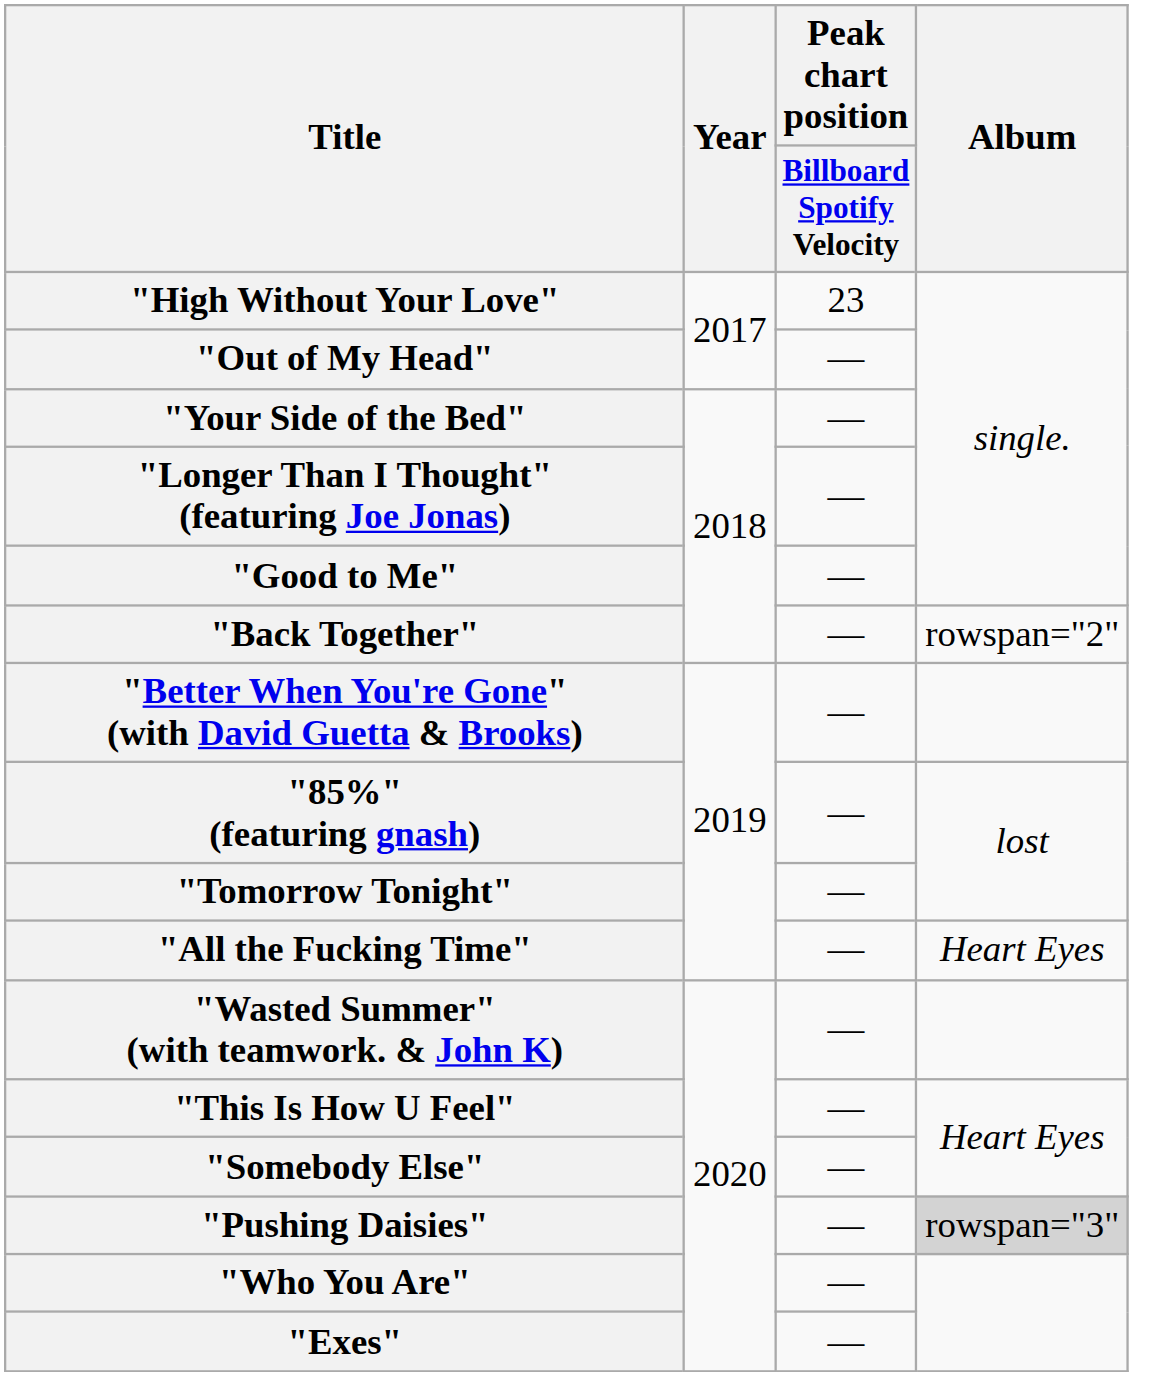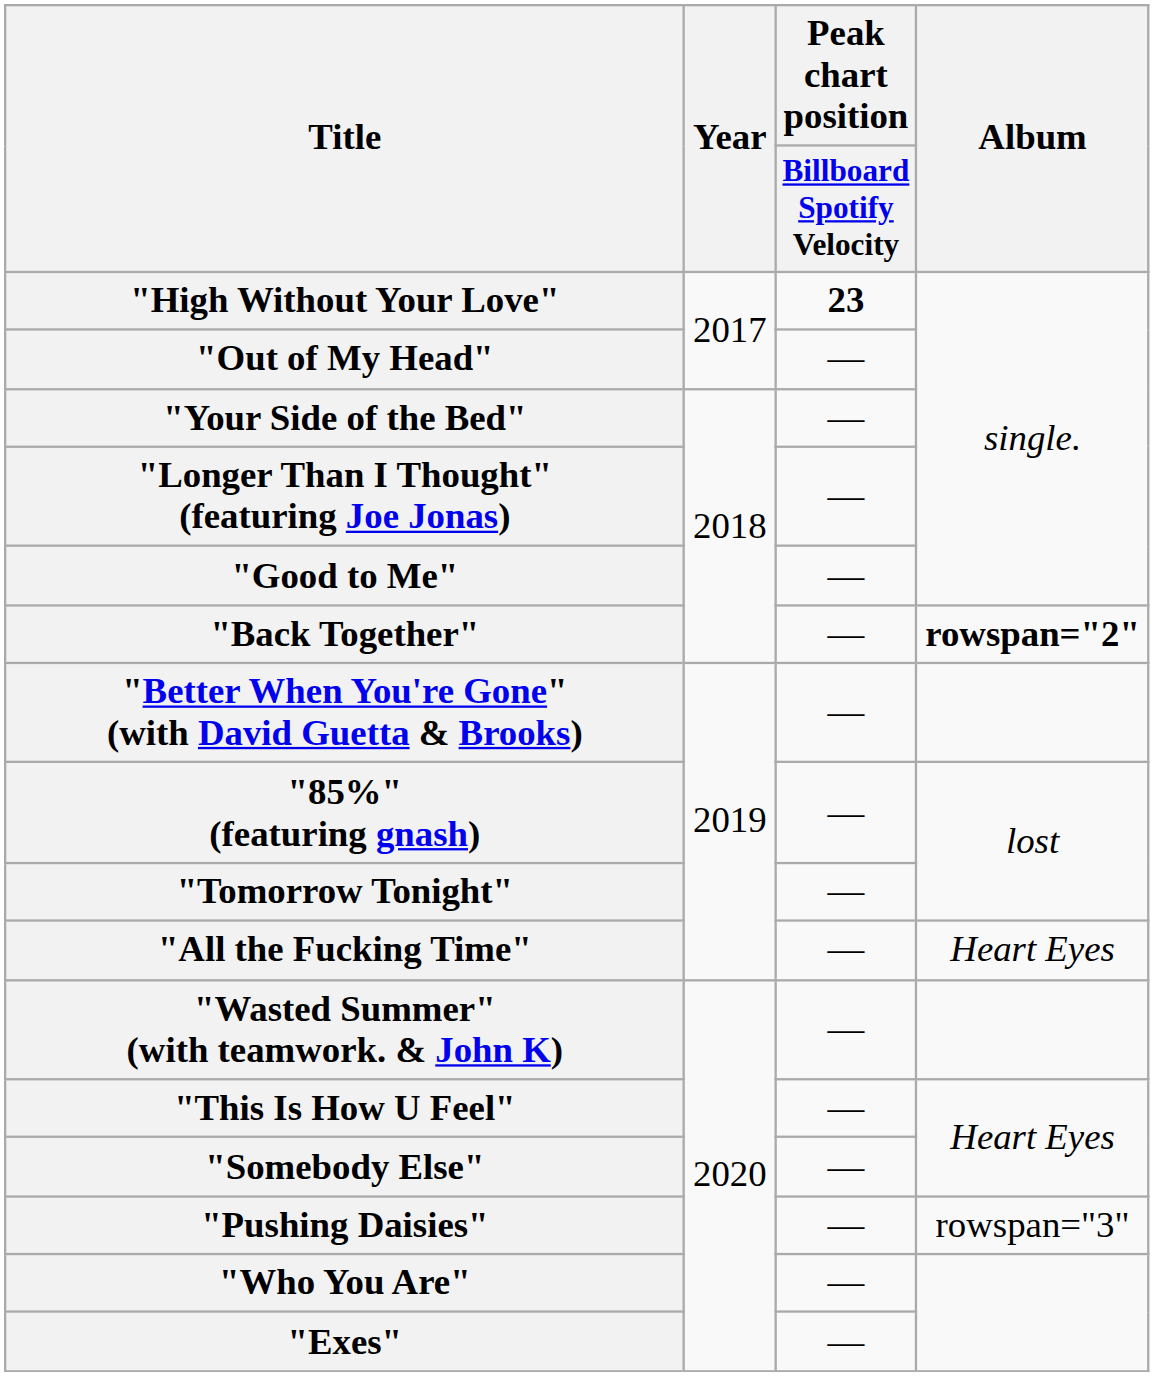(846, 300) normal -> (846, 300) bold
(1022, 633) normal -> (1033, 633) bold
(1022, 1224) lightgrey background -> (1033, 1224) no background
